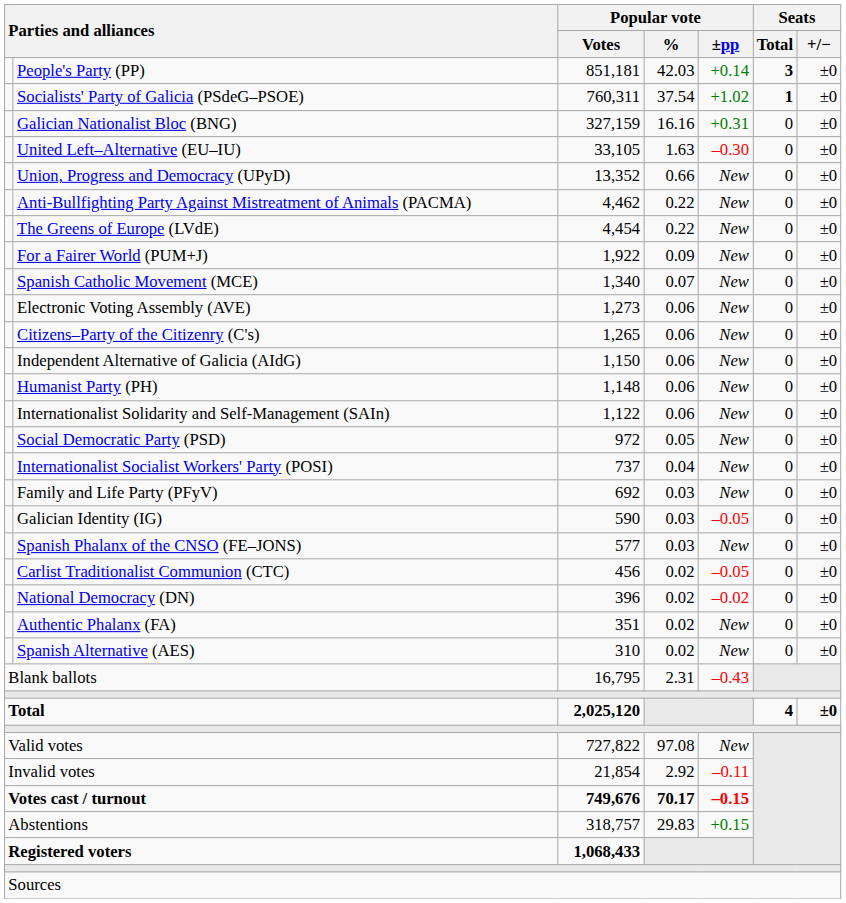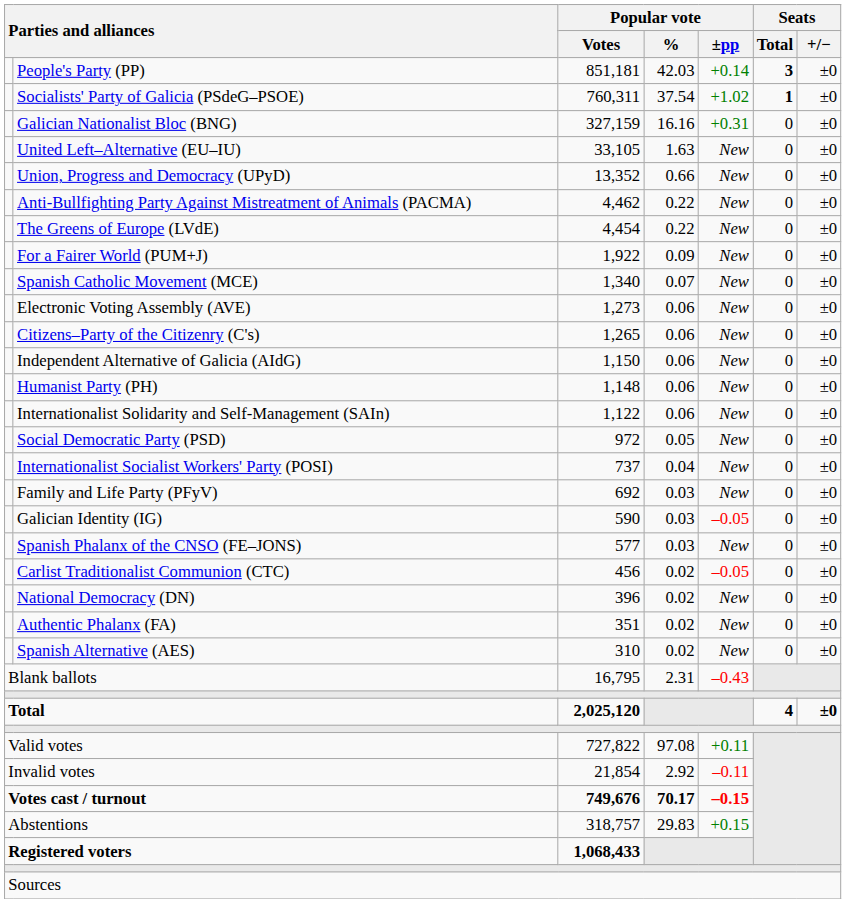(730, 149) –0.30 -> (734, 149) New
(730, 598) –0.02 -> (734, 598) New
(734, 745) New -> (730, 745) +0.11
